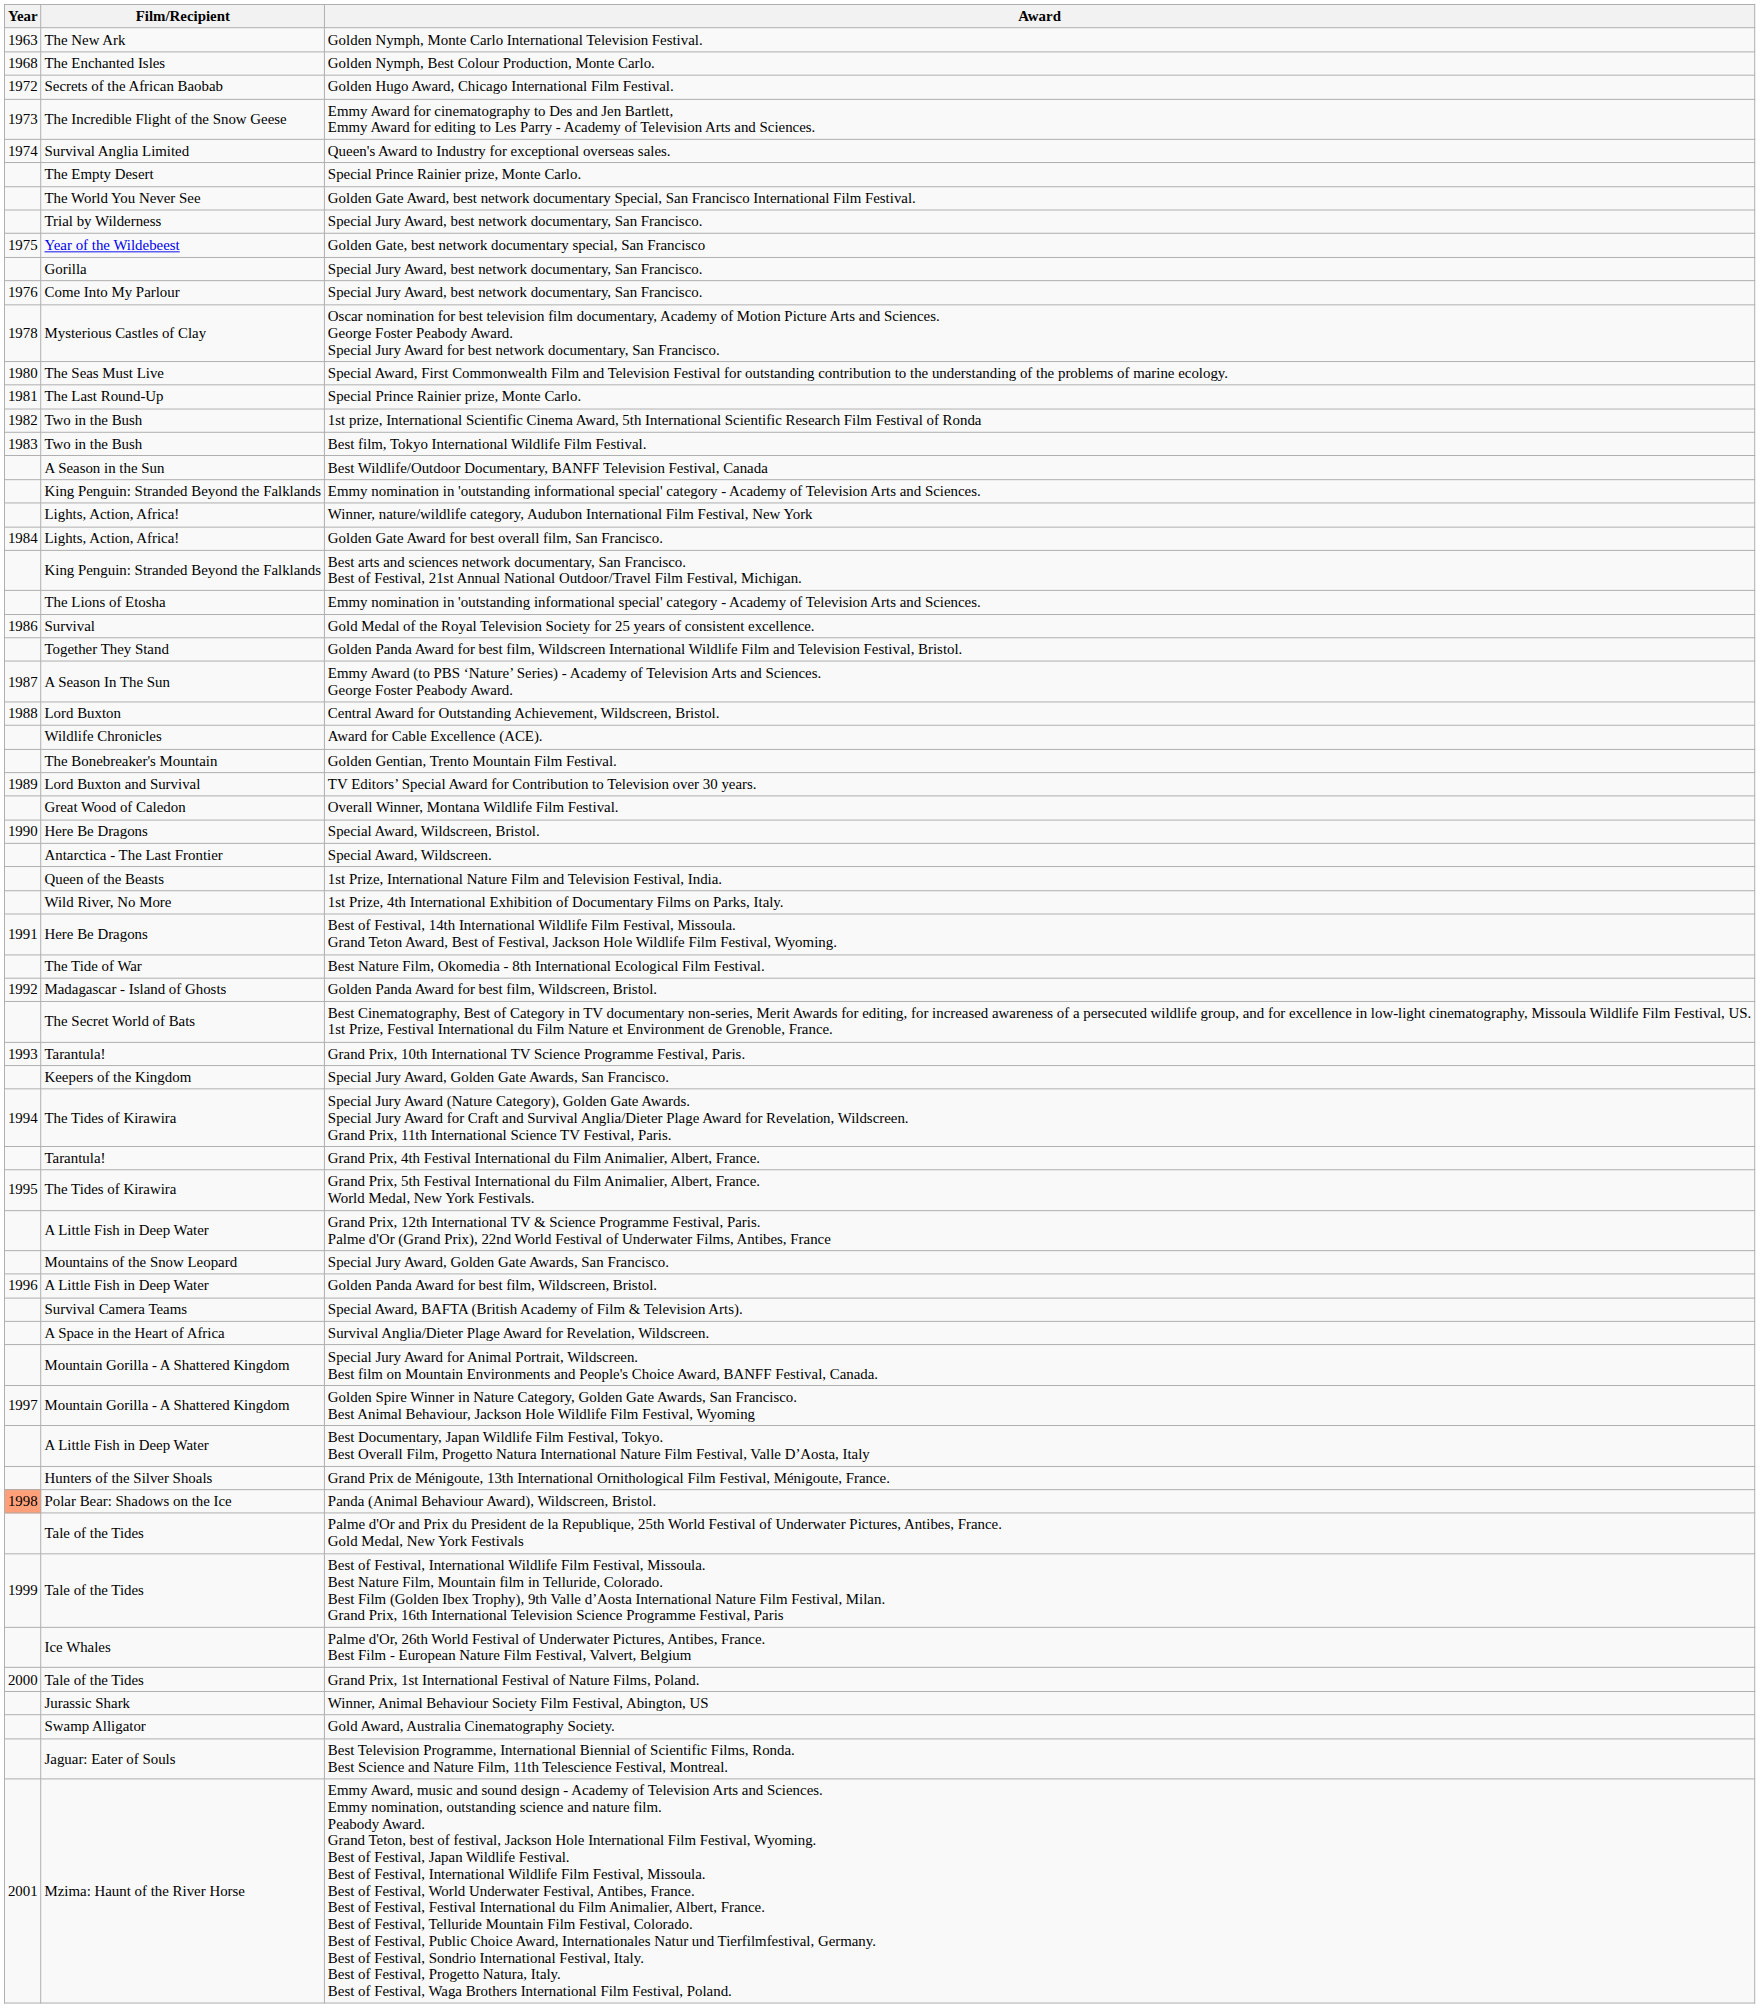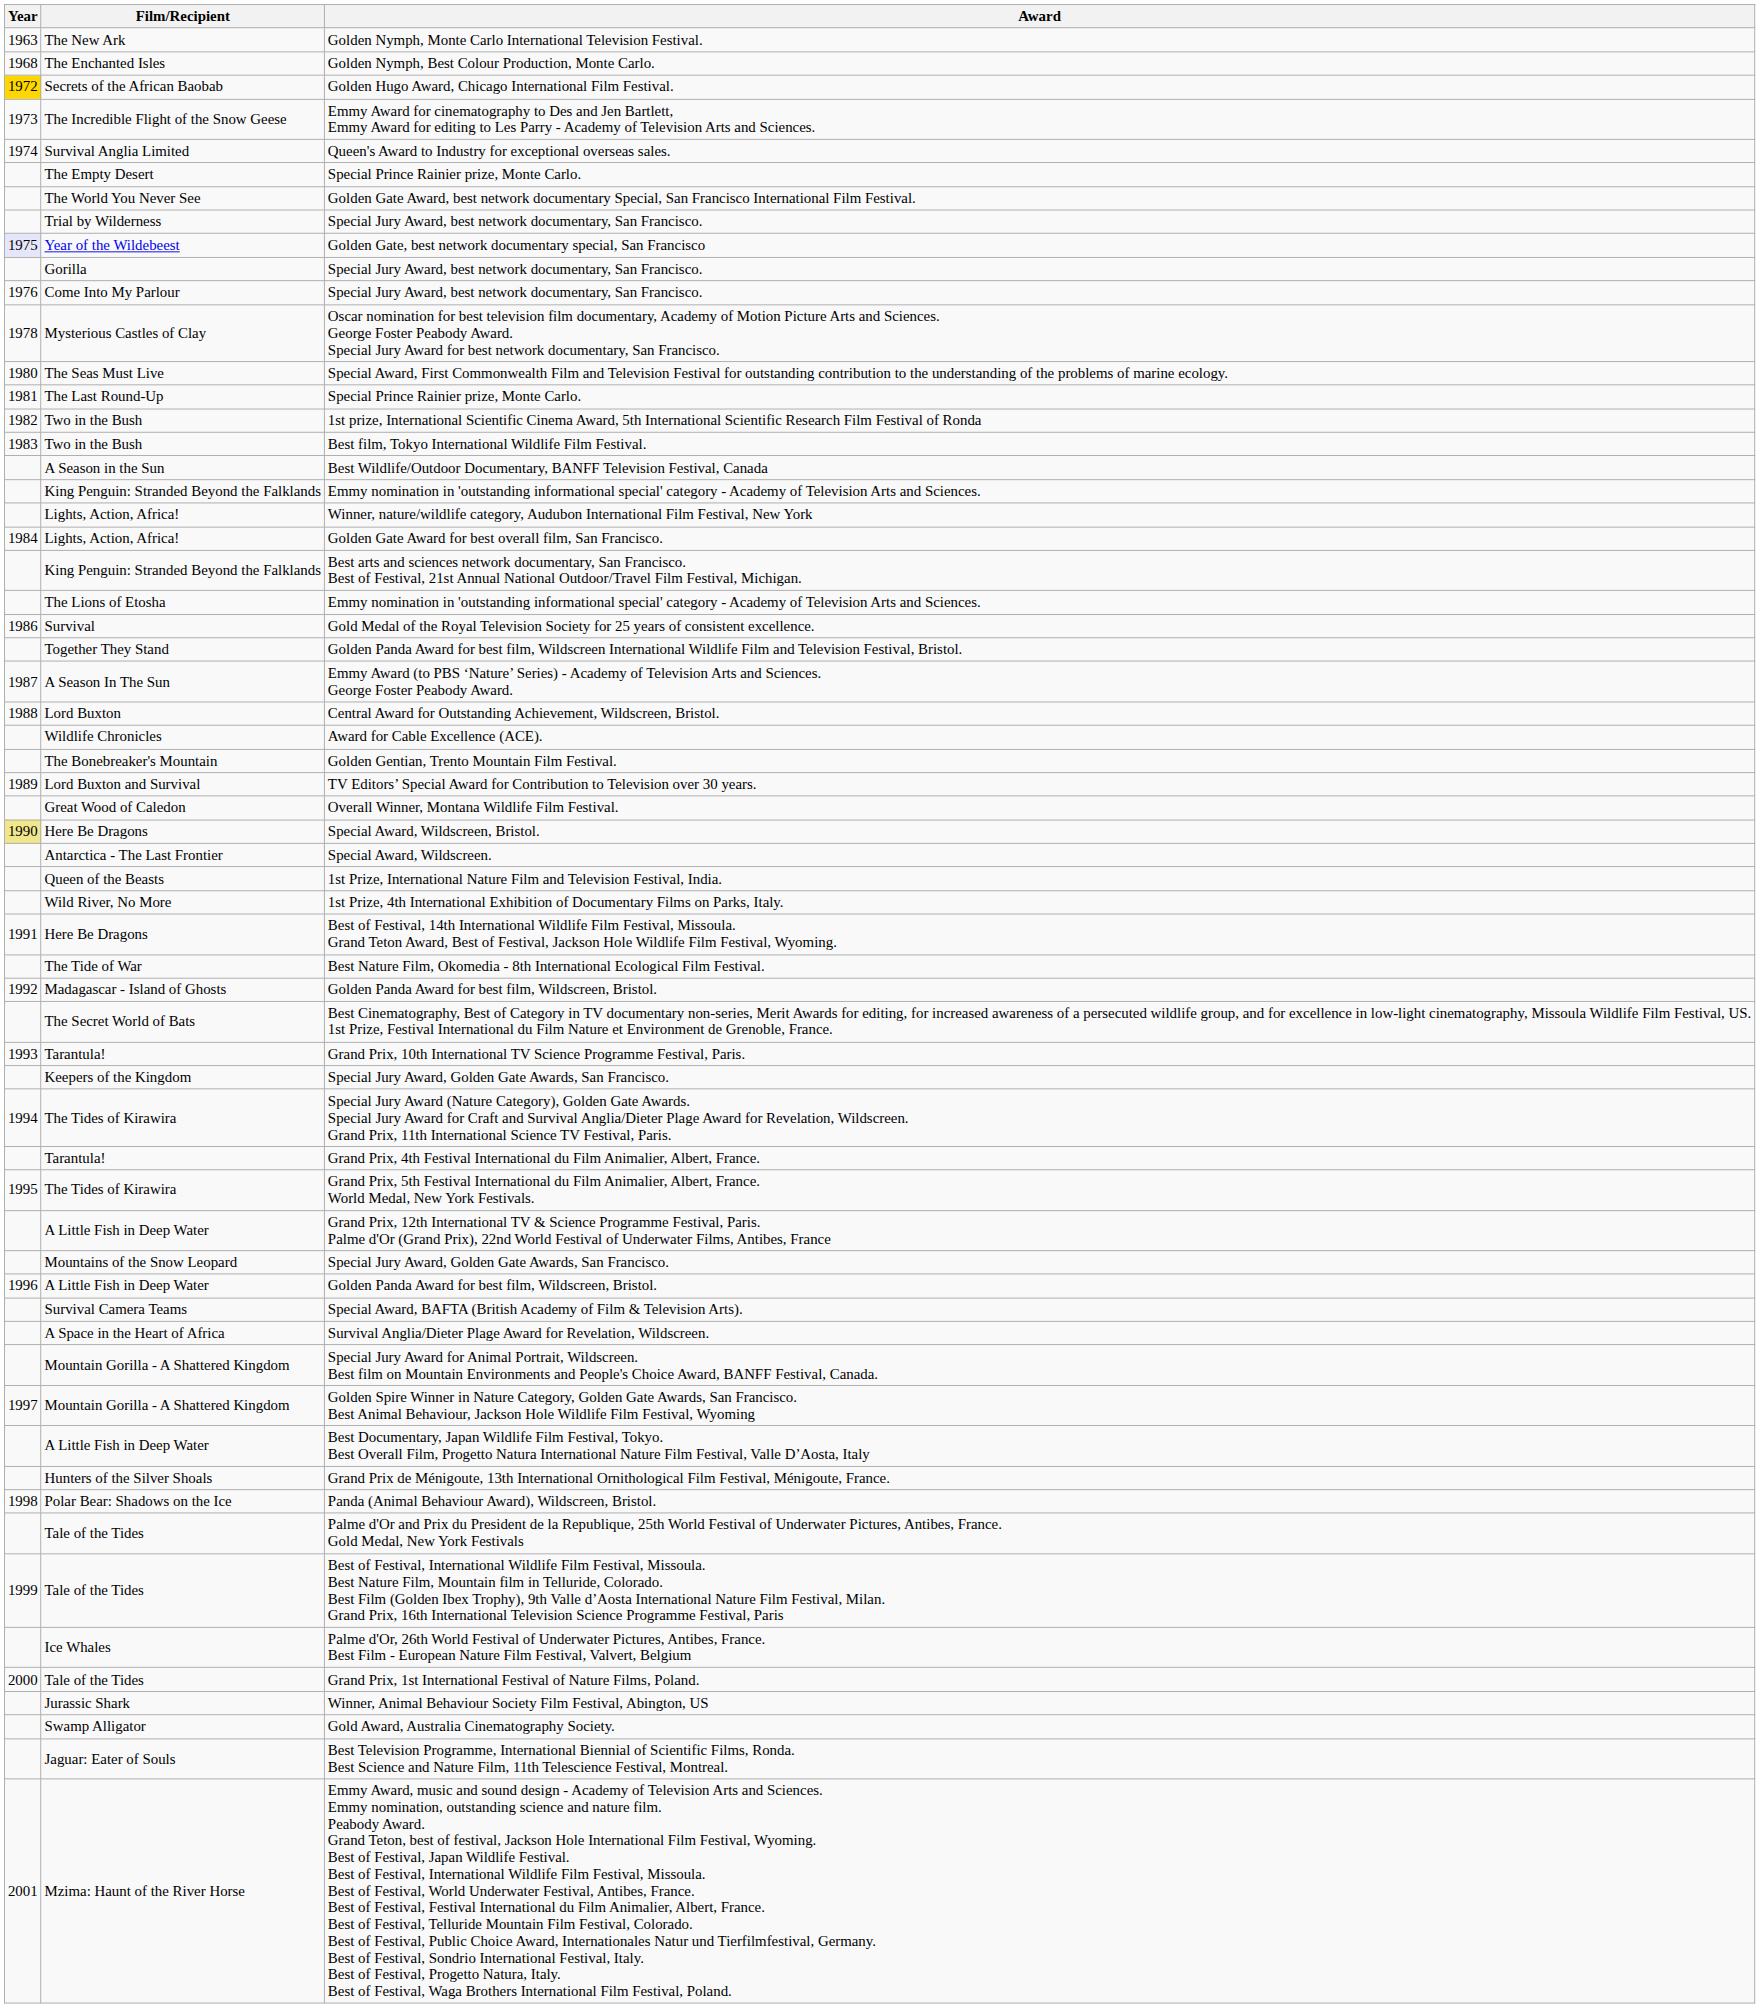(23, 87) no background -> (23, 87) gold background
(23, 245) no background -> (23, 245) lavender background
(23, 831) no background -> (23, 831) khaki background
(23, 1501) lightsalmon background -> (23, 1501) no background
